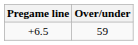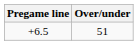(102, 31) 59 -> (102, 31) 51
